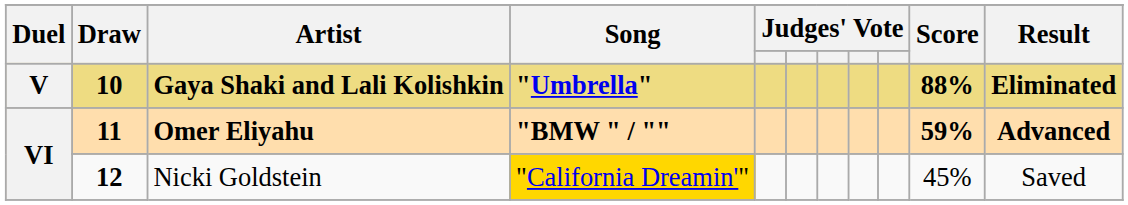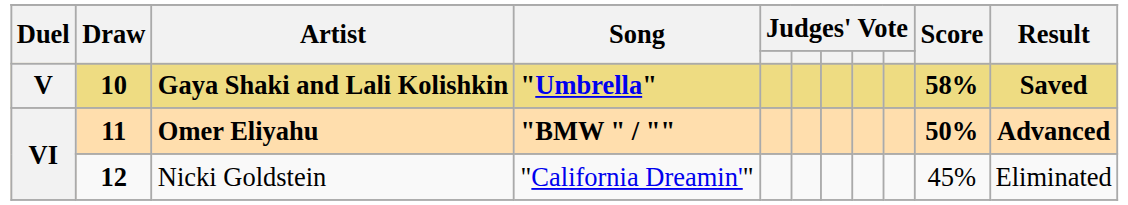(947, 86) 88% -> (952, 86) 58%
(1054, 86) Eliminated -> (1054, 86) Saved
(947, 132) 59% -> (952, 132) 50%
(633, 177) gold background -> (637, 177) no background
(1054, 177) Saved -> (1054, 177) Eliminated
